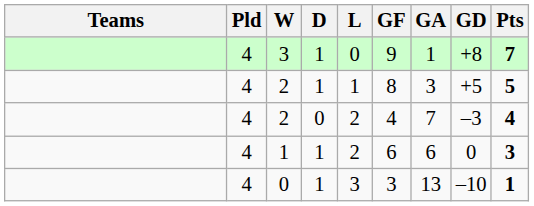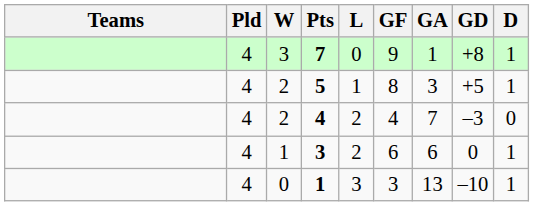columns swapped: (319, 20) <-> (510, 20)
